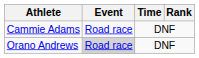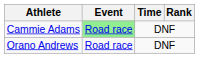(109, 29) no background -> (109, 29) lightgreen background
(109, 46) lightgrey background -> (109, 46) no background
